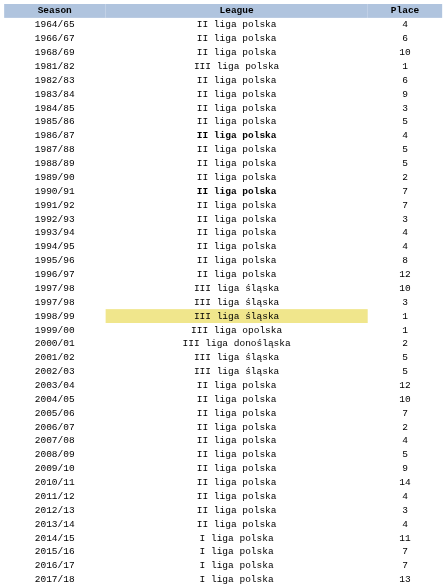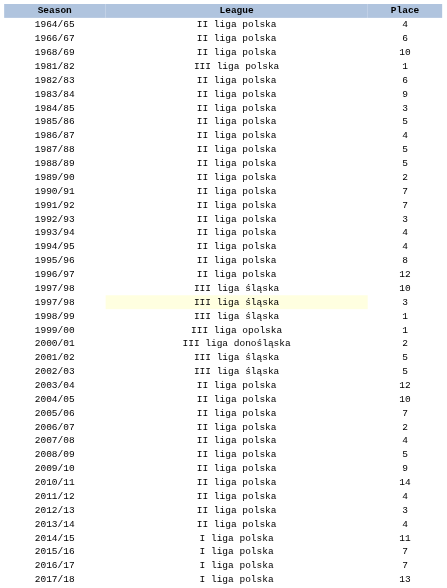(237, 136) bold -> (237, 136) normal
(237, 191) bold -> (237, 191) normal
(237, 302) no background -> (237, 302) lightyellow background
(237, 316) khaki background -> (237, 316) no background
